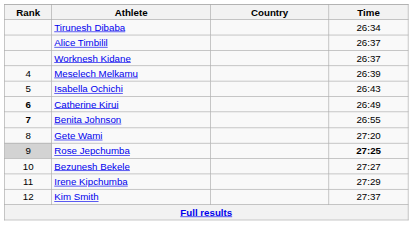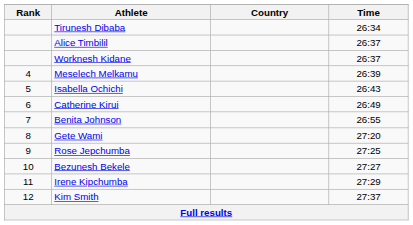(28, 105) bold -> (28, 105) normal
(28, 120) bold -> (28, 120) normal
(28, 151) lightgrey background -> (28, 151) no background
(369, 151) bold -> (369, 151) normal
